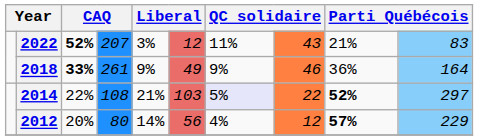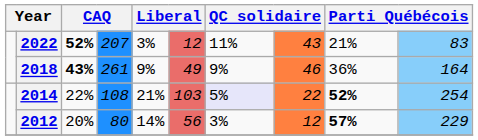(79, 70) 33% -> (79, 70) 43%
(455, 96) 297 -> (455, 96) 254
(218, 122) 4% -> (218, 122) 3%
